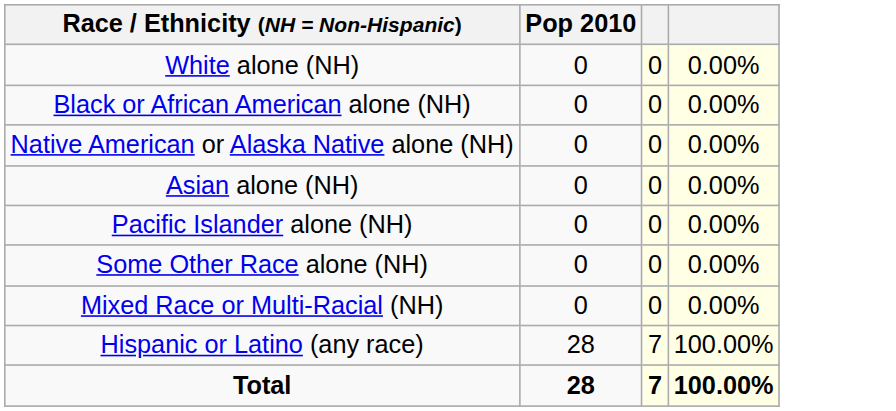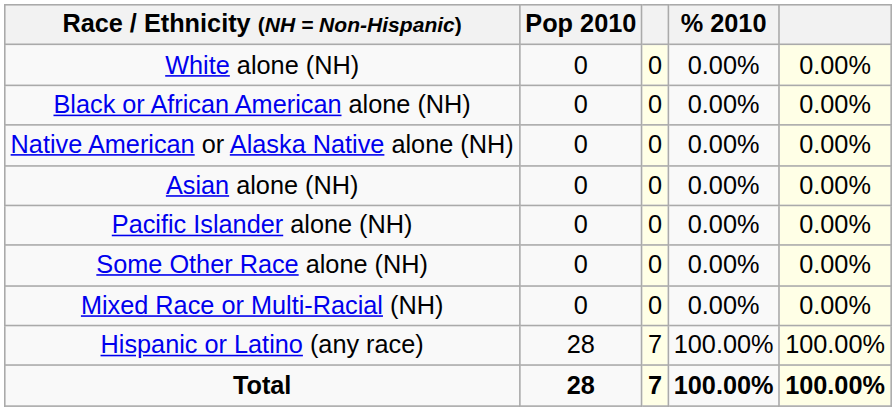+ column: (724, 24)
